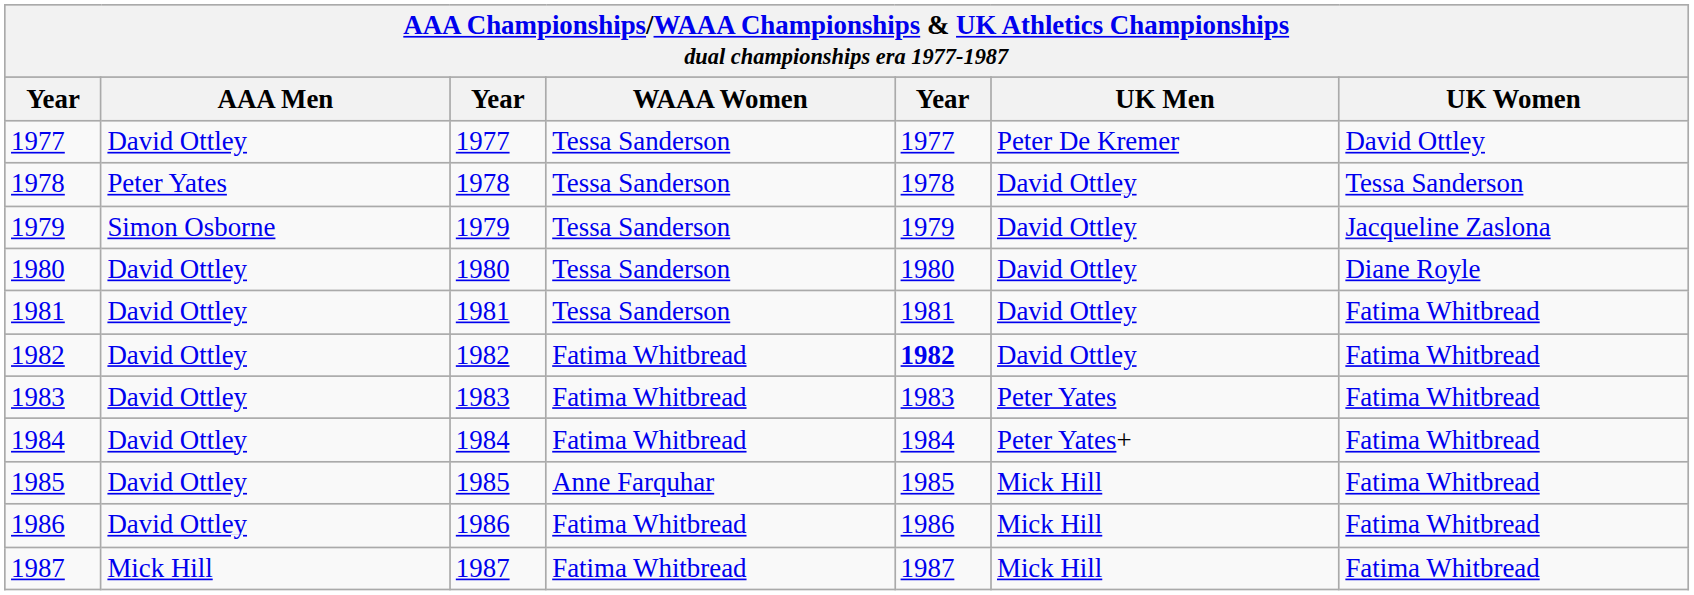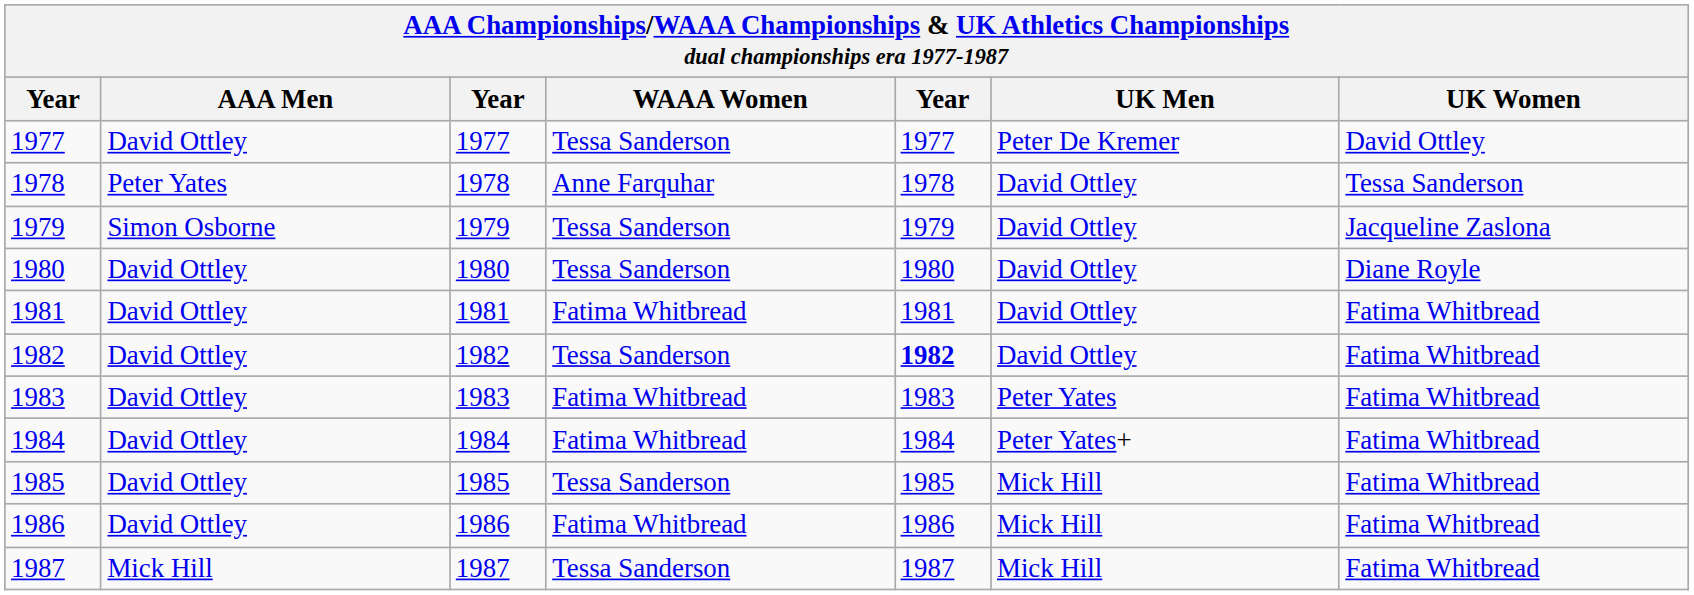(641, 183) Tessa Sanderson -> (633, 183) Anne Farquhar
(641, 311) Tessa Sanderson -> (649, 311) Fatima Whitbread
(649, 354) Fatima Whitbread -> (641, 354) Tessa Sanderson
(633, 482) Anne Farquhar -> (641, 482) Tessa Sanderson
(649, 567) Fatima Whitbread -> (641, 567) Tessa Sanderson
